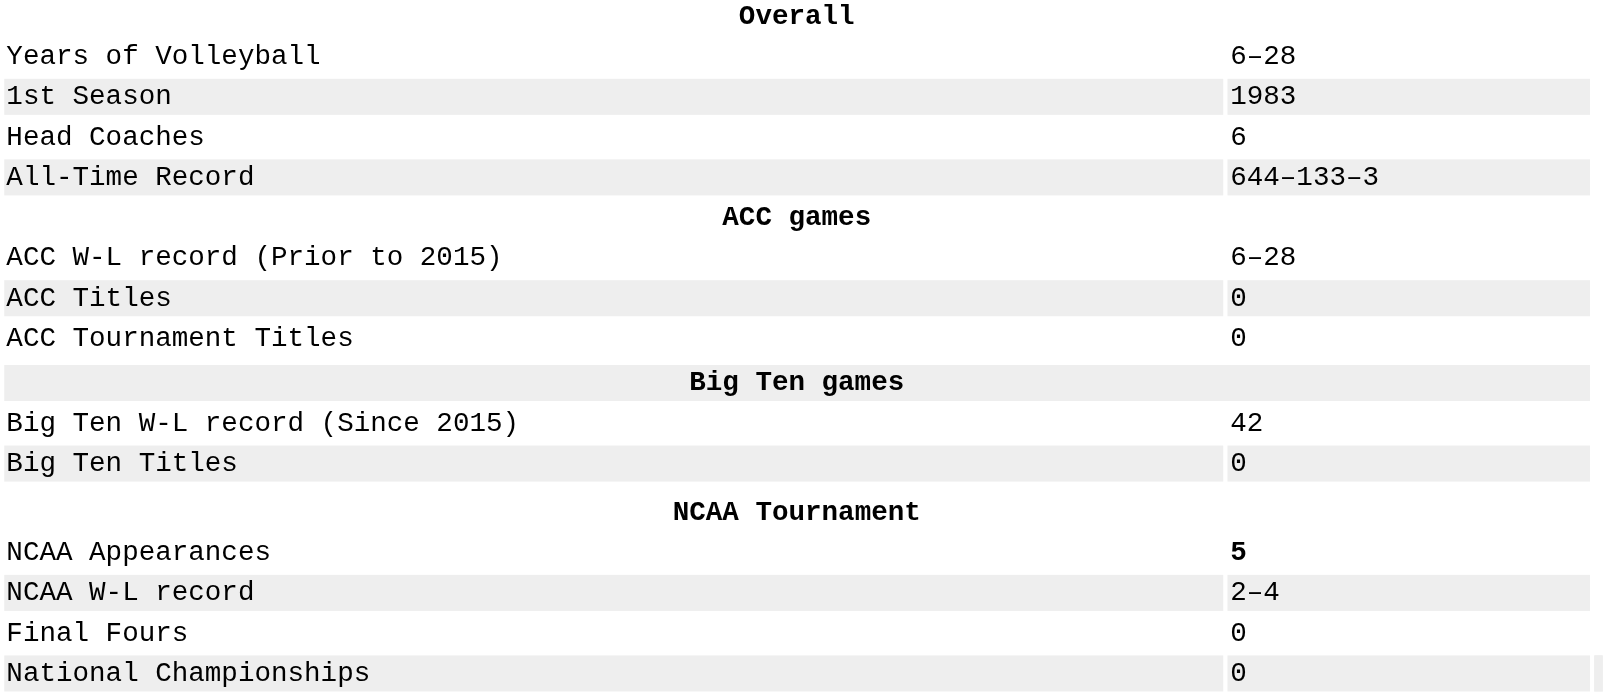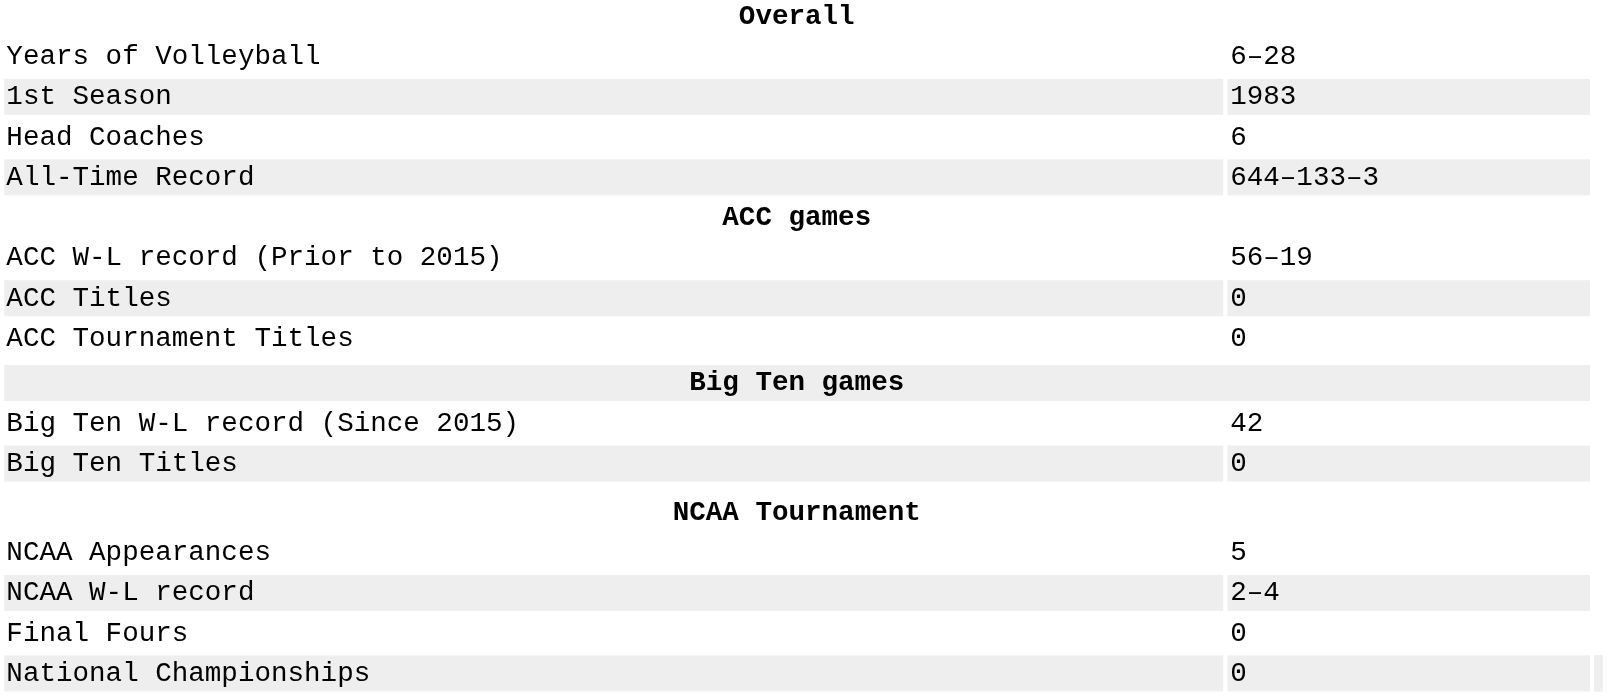(1263, 258) 6–28 -> (1272, 258) 56–19
(1238, 553) bold -> (1238, 553) normal
